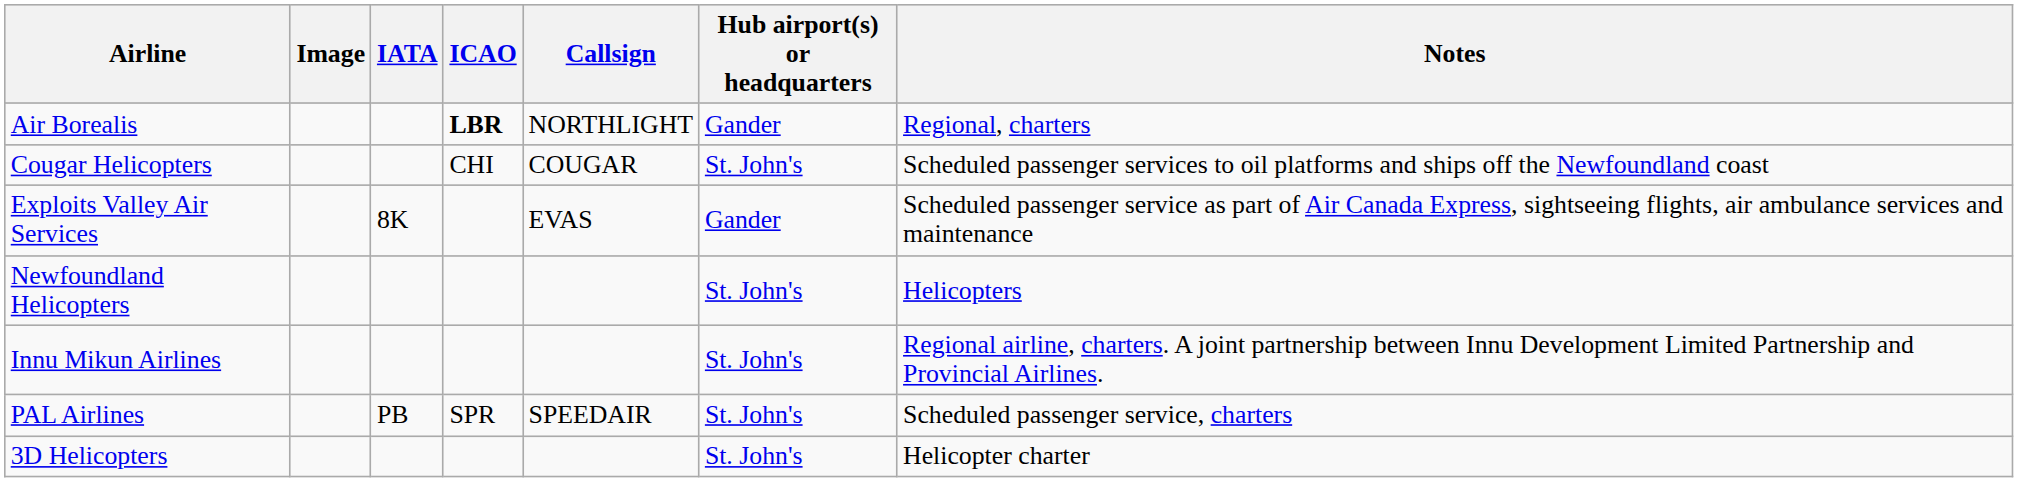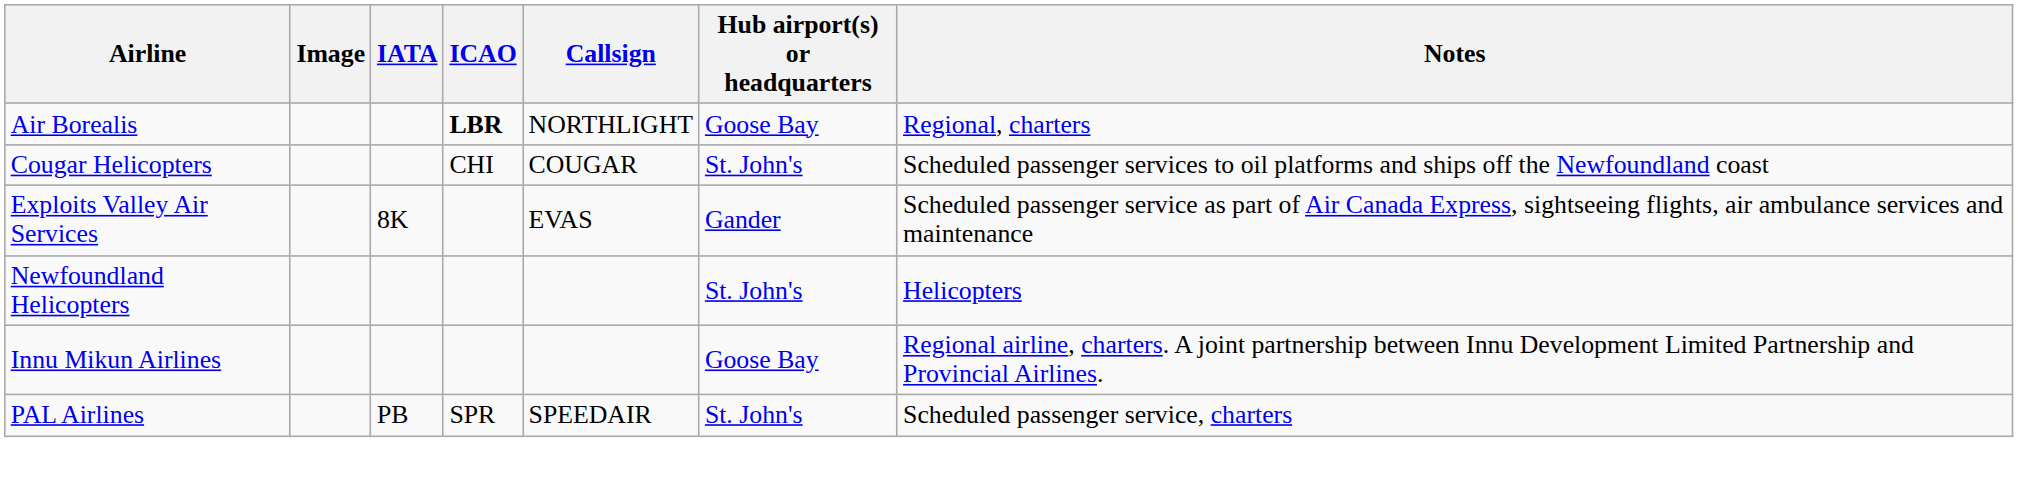(743, 123) Gander -> (762, 123) Goose Bay
(754, 359) St. John's -> (762, 359) Goose Bay
- row: (89, 455)
